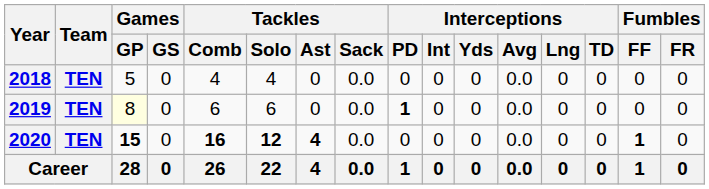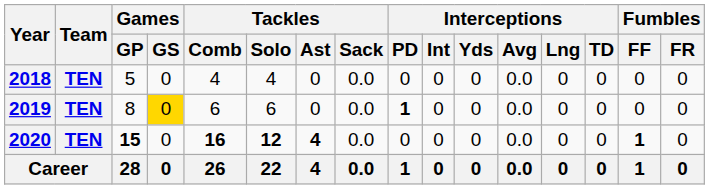(130, 109) lightyellow background -> (130, 109) no background
(166, 109) no background -> (166, 109) gold background
